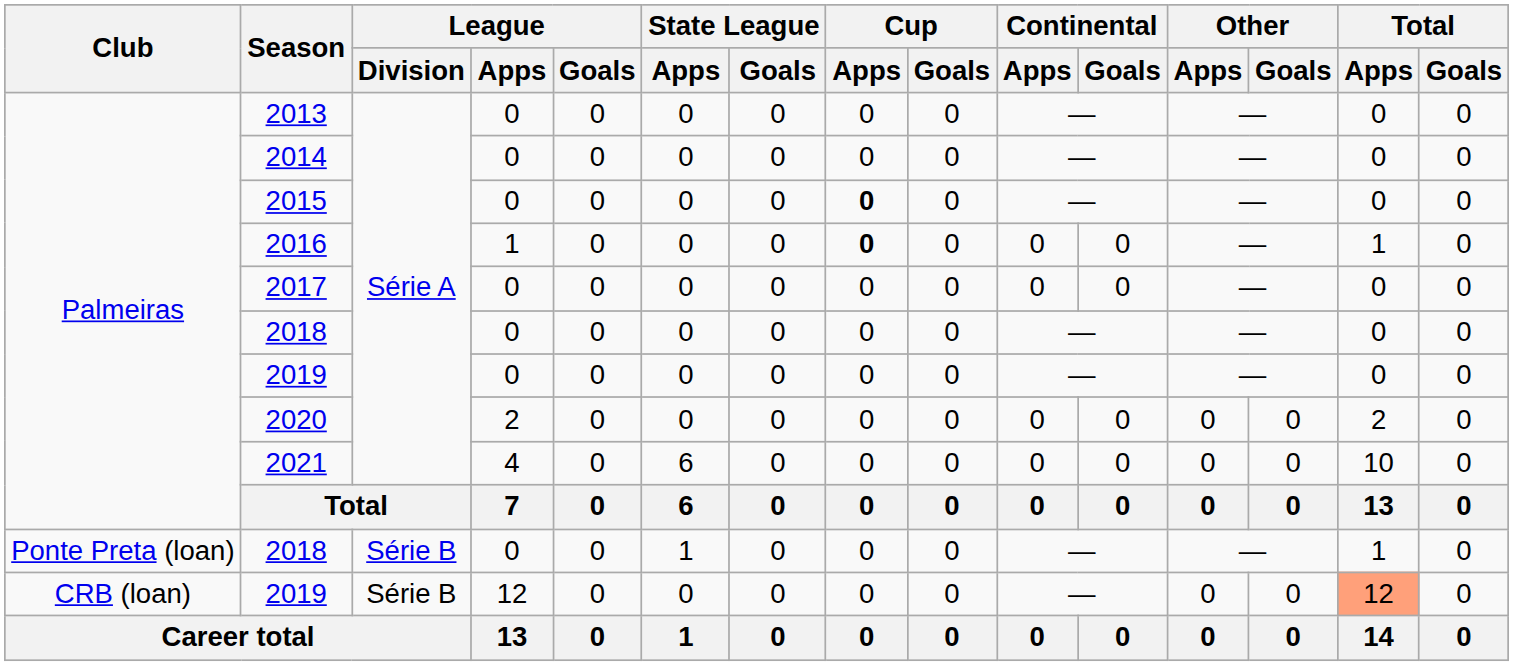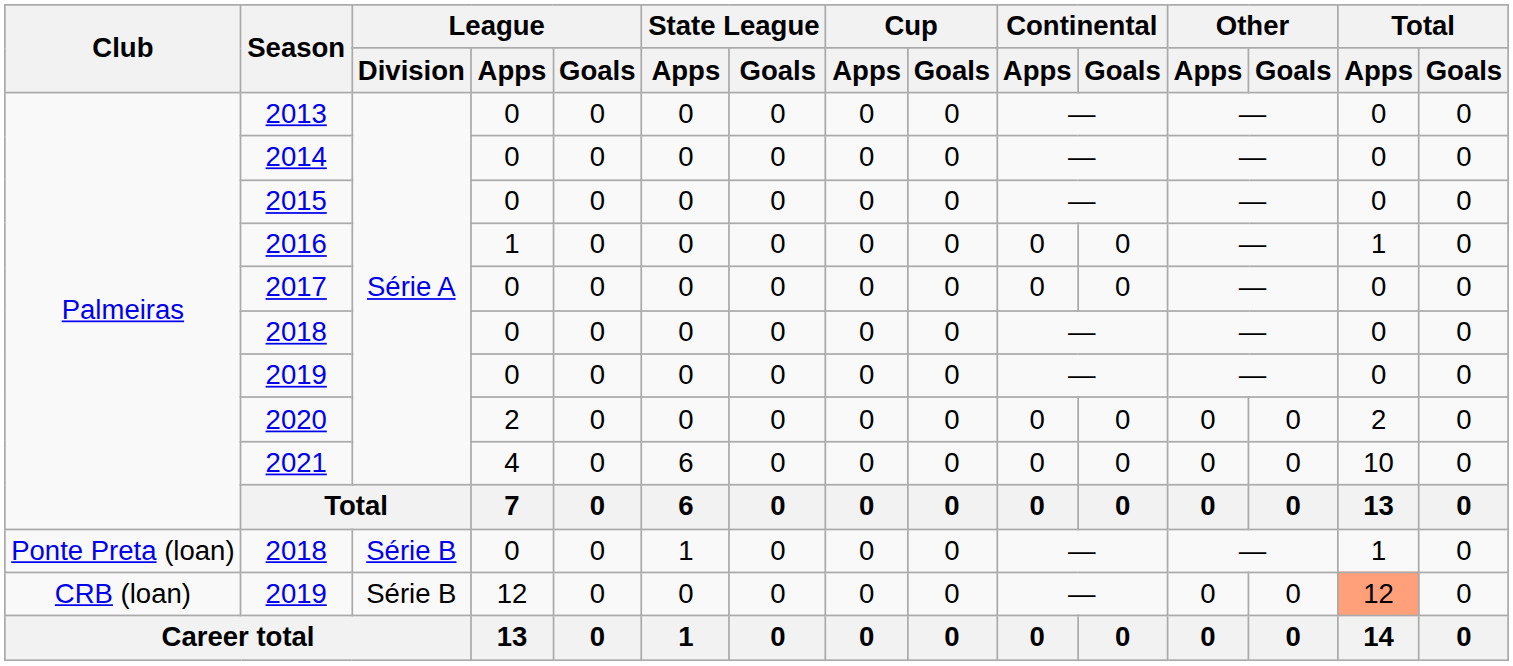(867, 200) bold -> (867, 200) normal
(867, 244) bold -> (867, 244) normal
